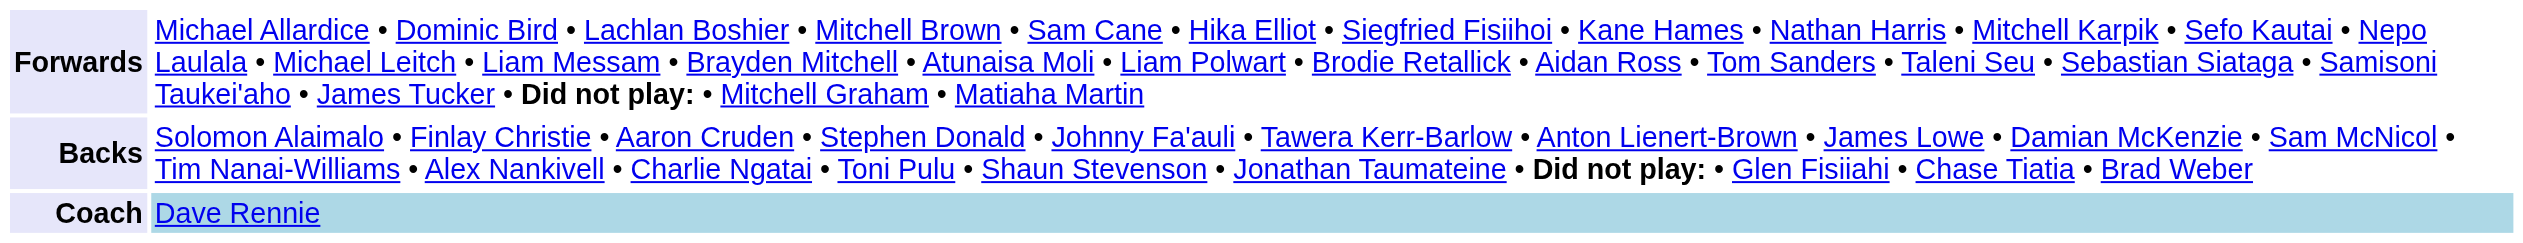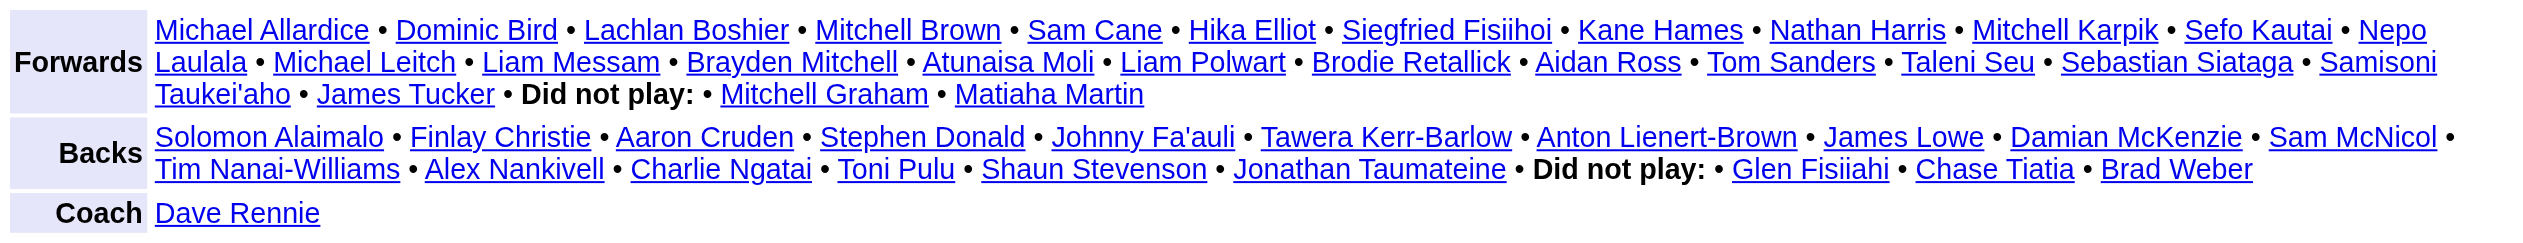(238, 213) lightblue background -> (238, 213) no background
